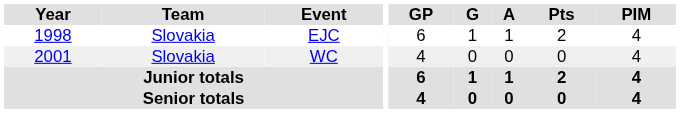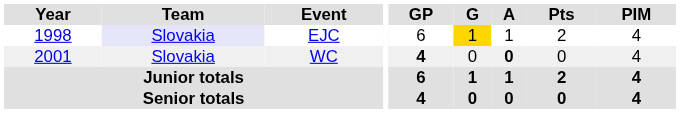(183, 35) no background -> (183, 35) lavender background
(473, 35) no background -> (473, 35) gold background
(421, 56) normal -> (421, 56) bold
(509, 56) normal -> (509, 56) bold
